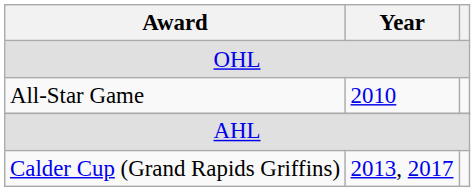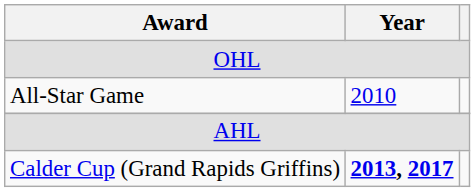(402, 167) normal -> (402, 167) bold
